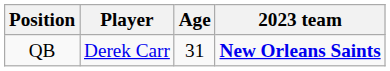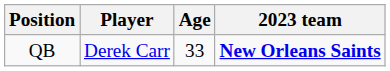(195, 50) 31 -> (195, 50) 33
